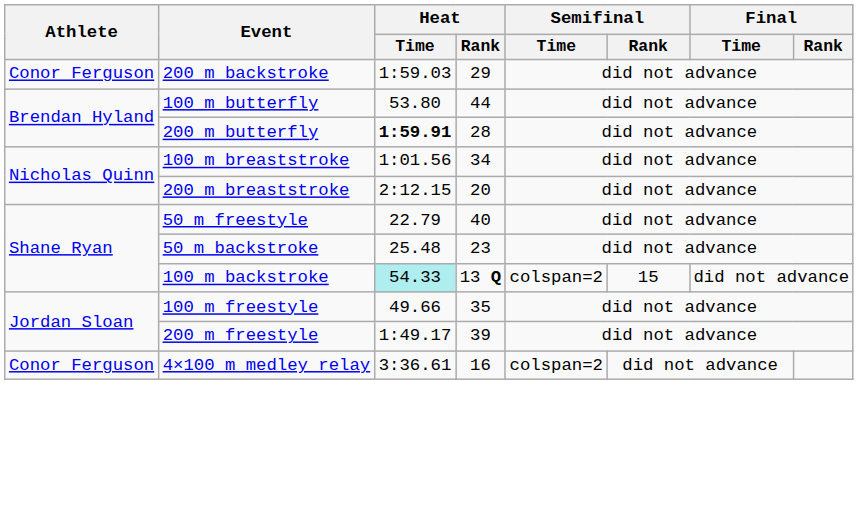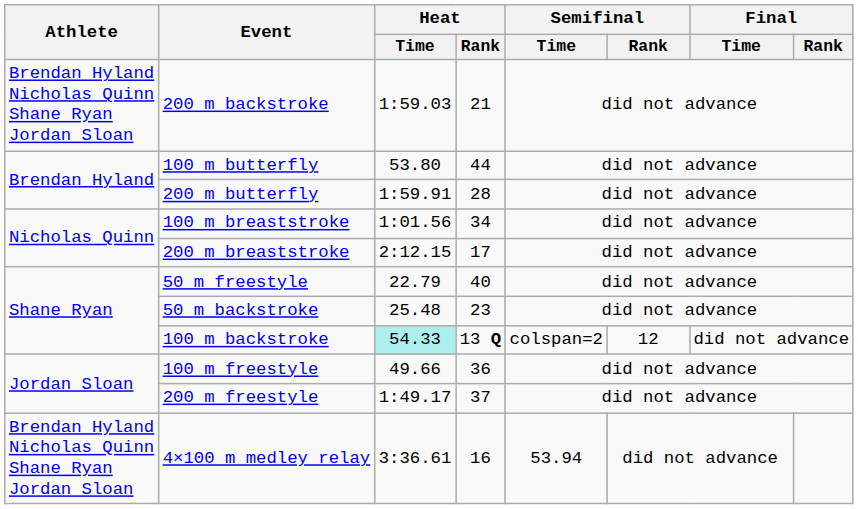(82, 74) Conor Ferguson -> (82, 105) Brendan Hyland Nicholas Quinn Shane Ryan Jordan Sloan
(480, 74) 29 -> (480, 105) 21
(415, 132) bold -> (415, 194) normal
(480, 190) 20 -> (480, 252) 17
(648, 278) 15 -> (648, 340) 12
(480, 307) 35 -> (480, 369) 36
(480, 336) 39 -> (480, 398) 37
(82, 365) Conor Ferguson -> (82, 458) Brendan Hyland Nicholas Quinn Shane Ryan Jordan Sloan
(556, 365) colspan=2 -> (556, 458) 53.94
